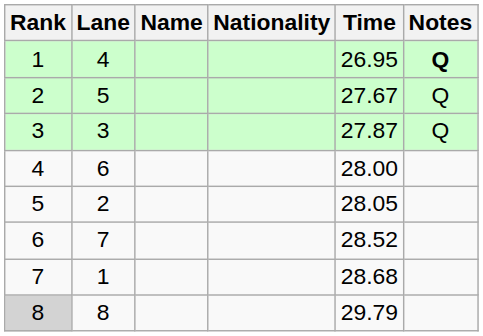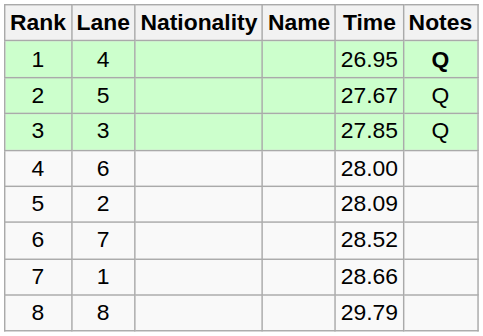columns swapped: (172, 22) <-> (272, 22)
(369, 131) 27.87 -> (369, 131) 27.85
(369, 204) 28.05 -> (369, 204) 28.09
(369, 276) 28.68 -> (369, 276) 28.66
(38, 312) lightgrey background -> (38, 312) no background
